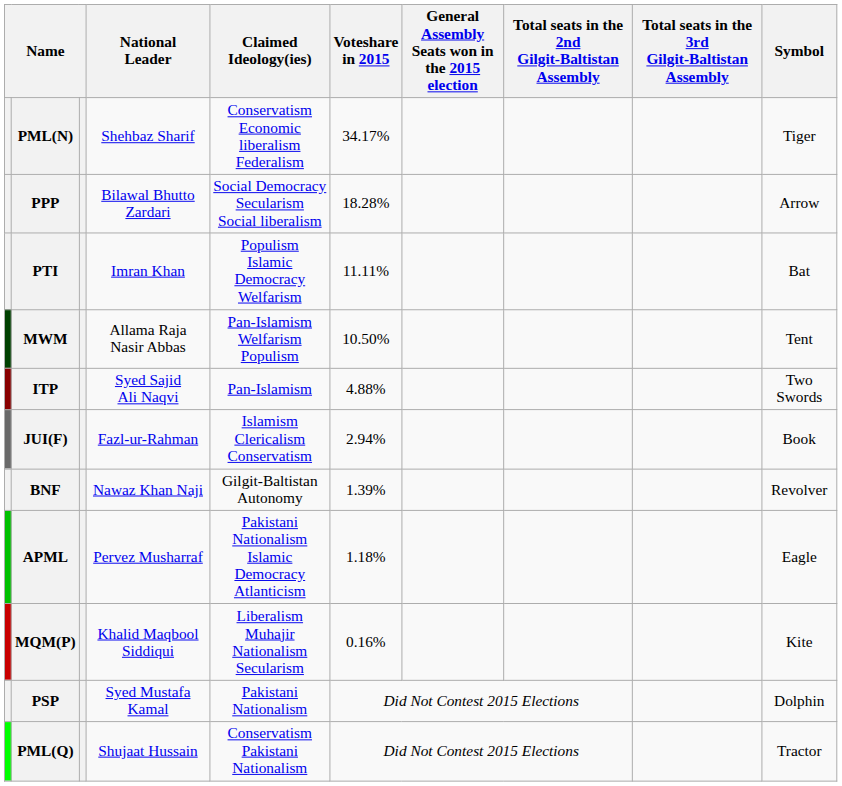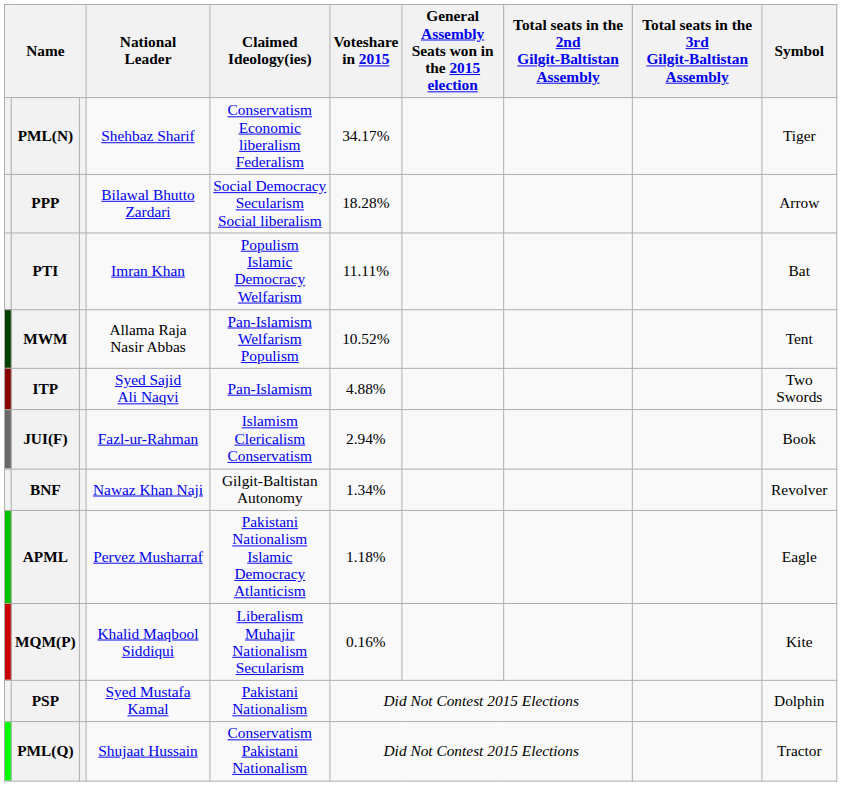(366, 338) 10.50% -> (366, 338) 10.52%
(366, 489) 1.39% -> (366, 489) 1.34%
